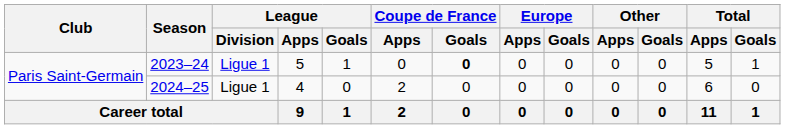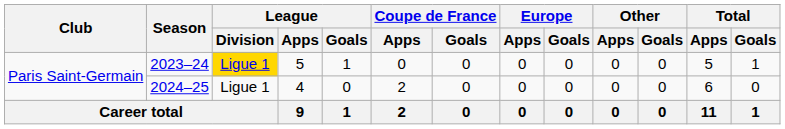(245, 64) no background -> (245, 64) gold background
(466, 64) bold -> (466, 64) normal
